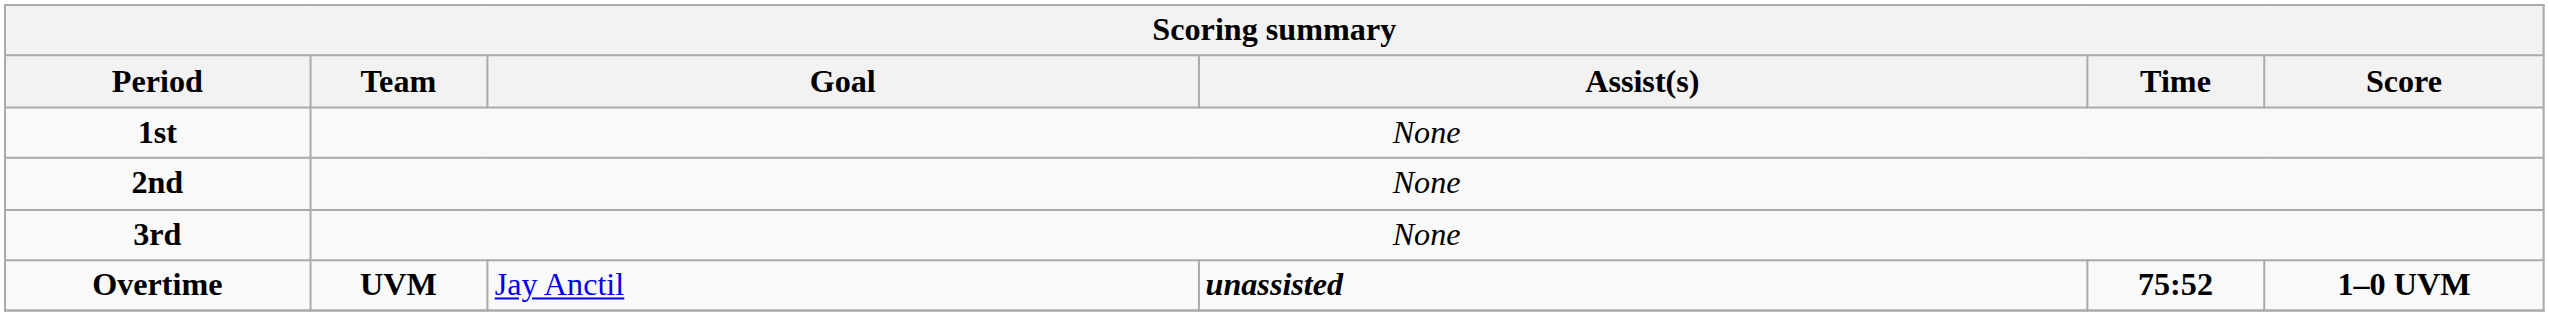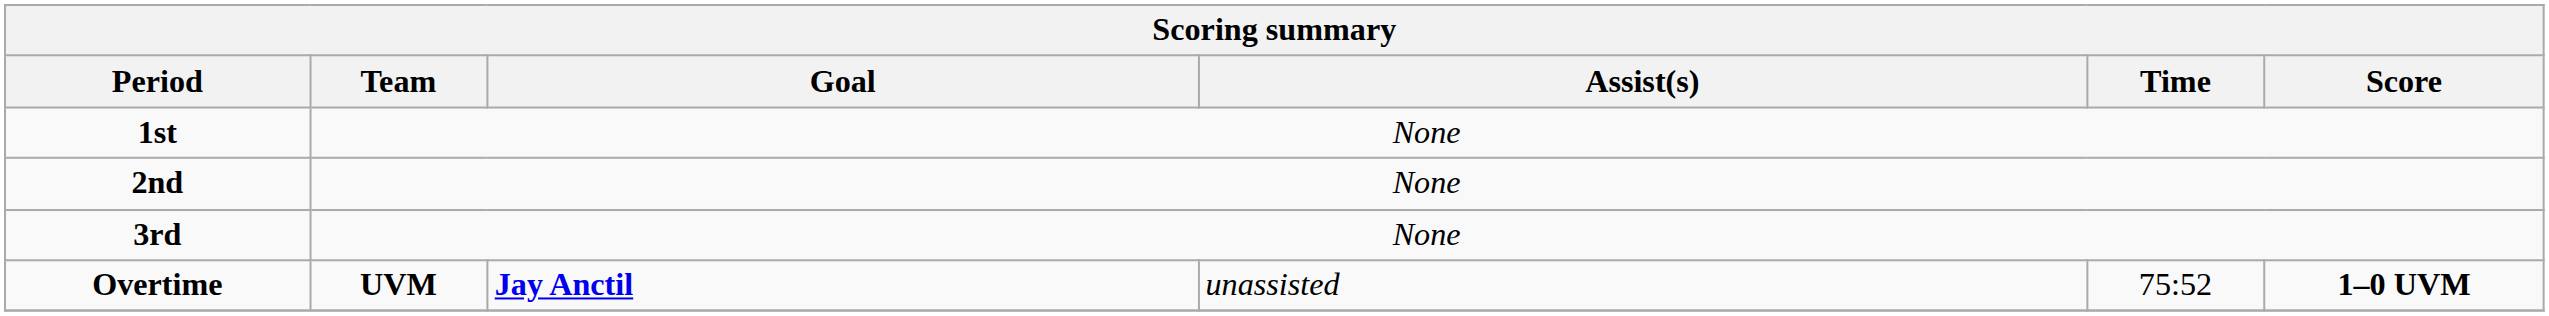(559, 285) normal -> (564, 285) bold
(1274, 285) bold -> (1273, 285) normal
(2175, 285) bold -> (2175, 285) normal
